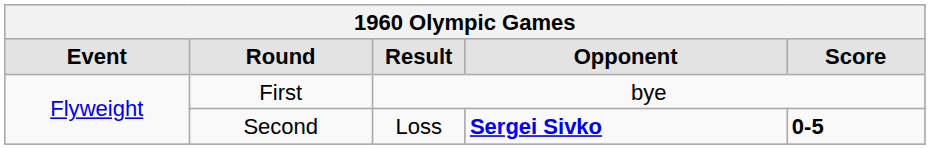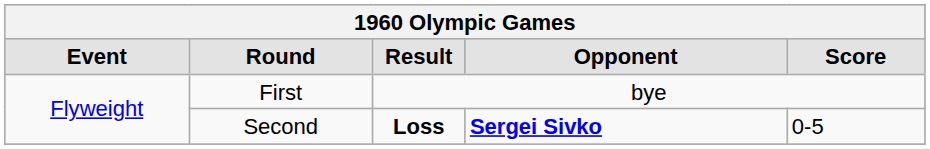(419, 126) normal -> (419, 126) bold
(808, 126) bold -> (808, 126) normal
